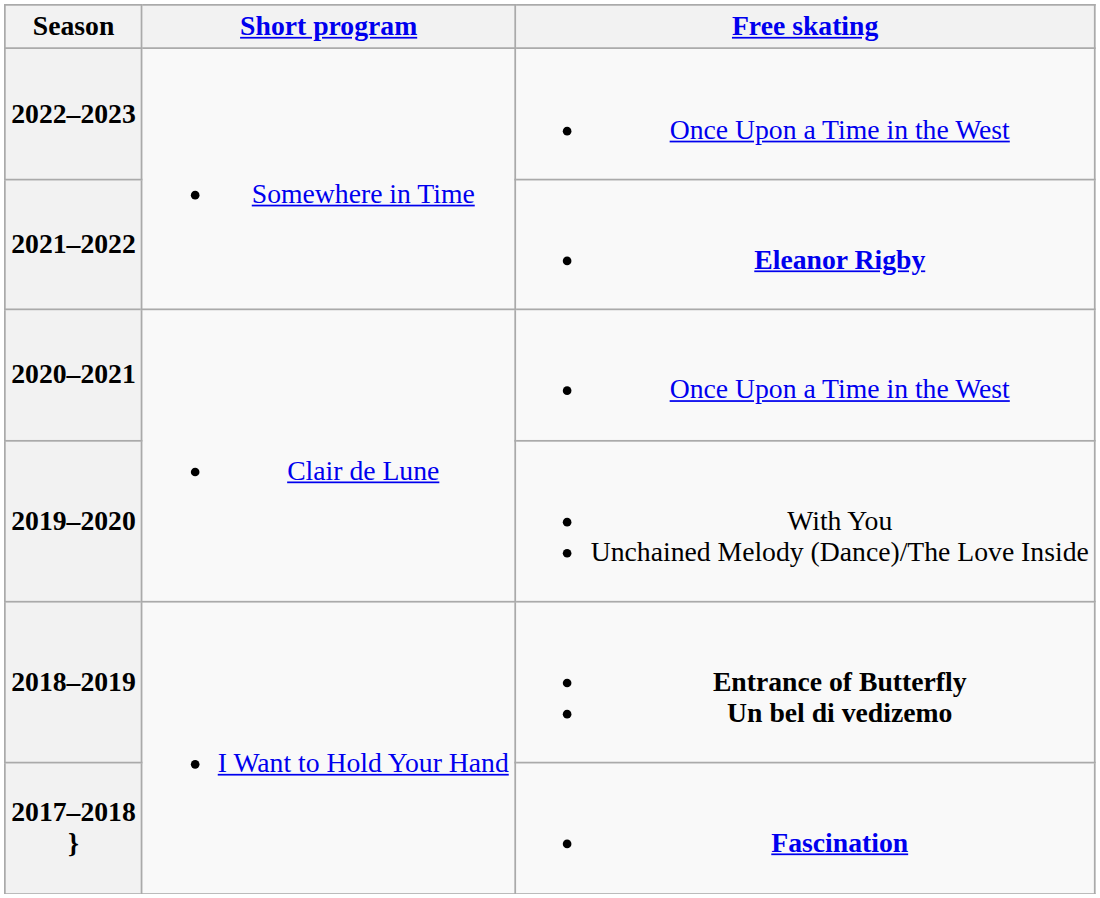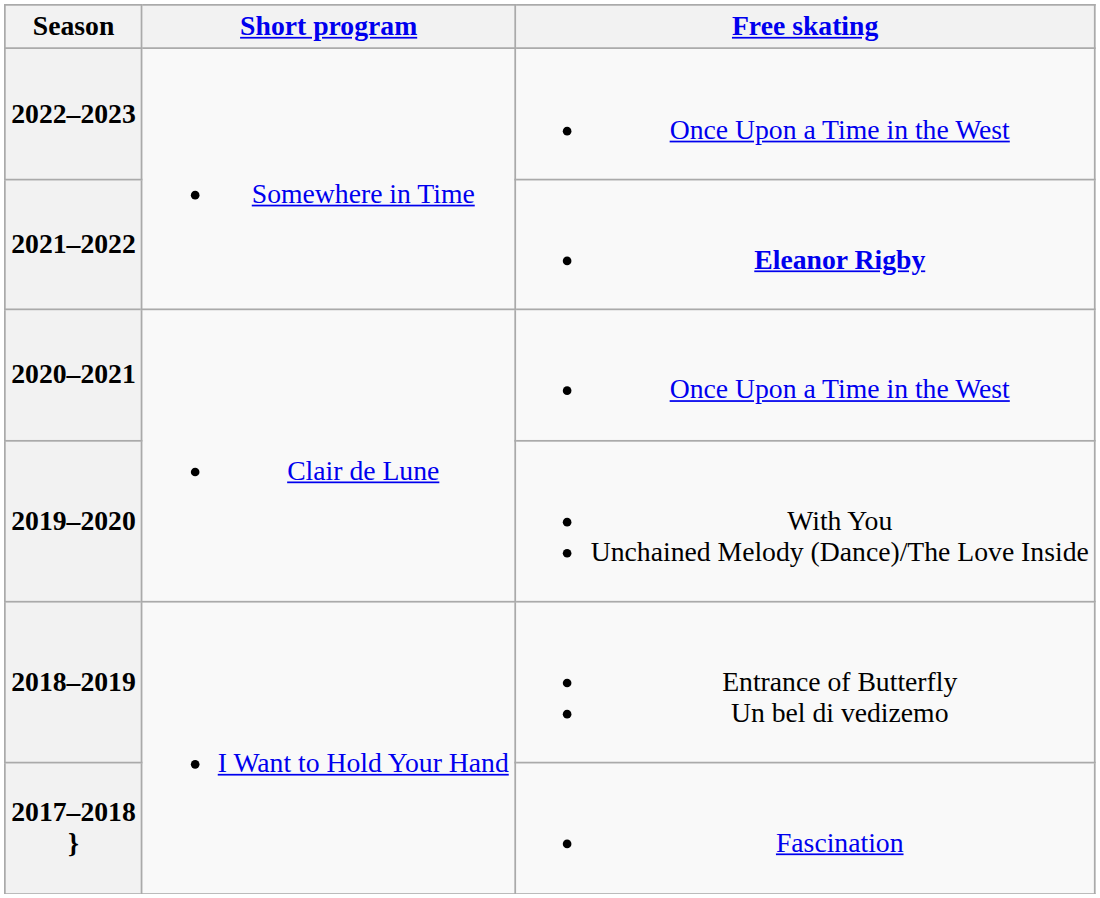(805, 698) bold -> (805, 698) normal
(805, 844) bold -> (805, 844) normal
